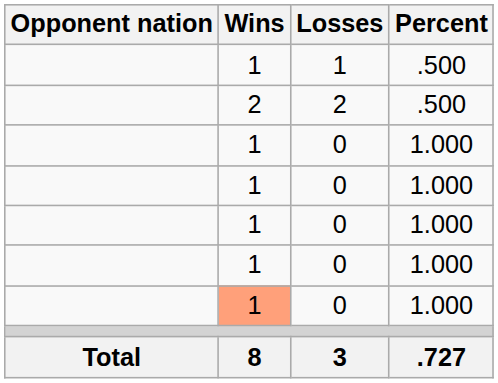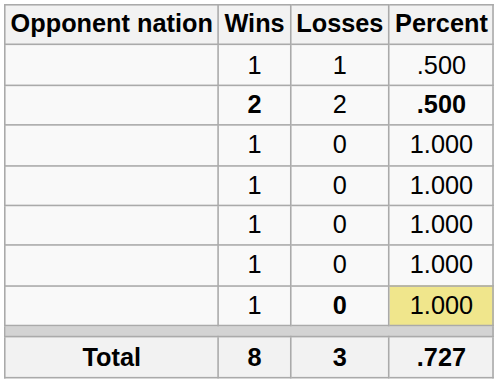(255, 104) normal -> (255, 104) bold
(441, 104) normal -> (441, 104) bold
(255, 305) lightsalmon background -> (255, 305) no background
(340, 305) normal -> (340, 305) bold
(441, 305) no background -> (441, 305) khaki background
